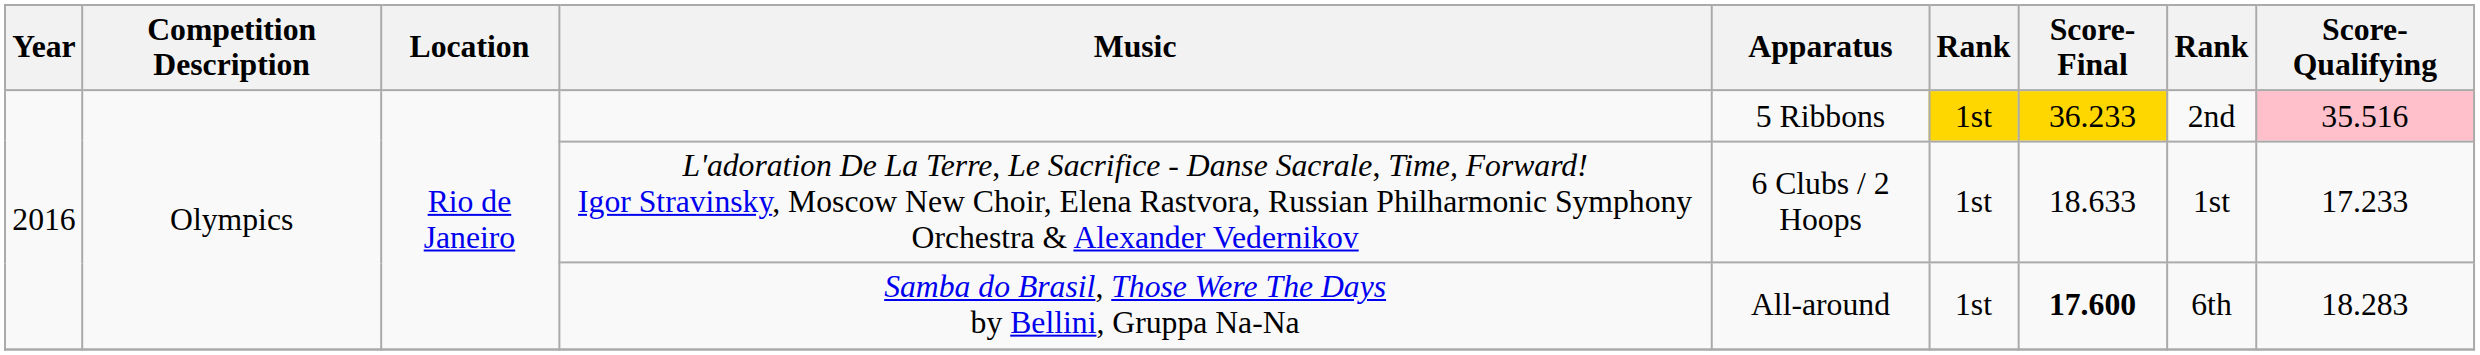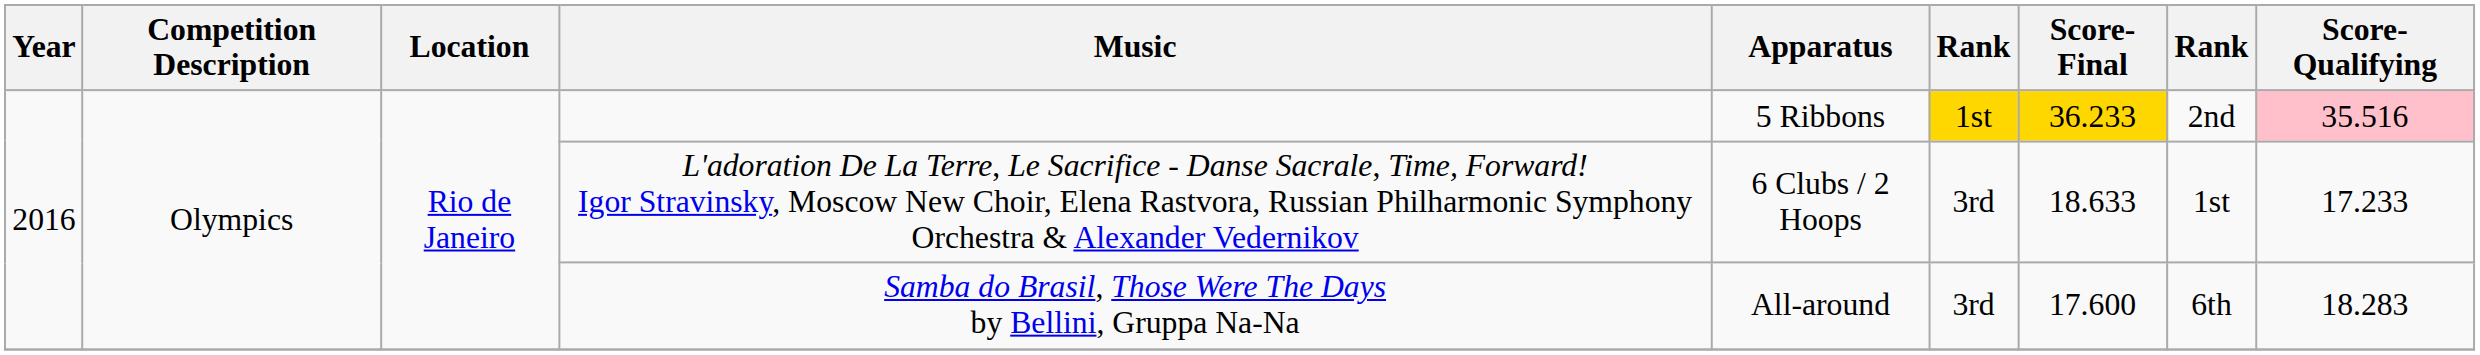(1973, 201) 1st -> (1973, 201) 3rd
(1973, 305) 1st -> (1973, 305) 3rd
(2092, 305) bold -> (2092, 305) normal
